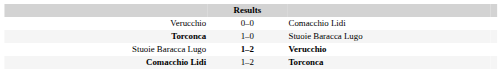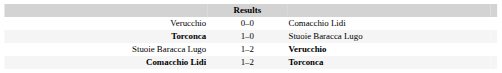(247, 49) bold -> (247, 49) normal
